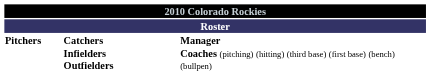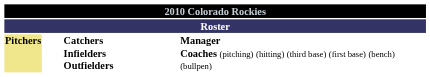(23, 41) no background -> (23, 41) khaki background
